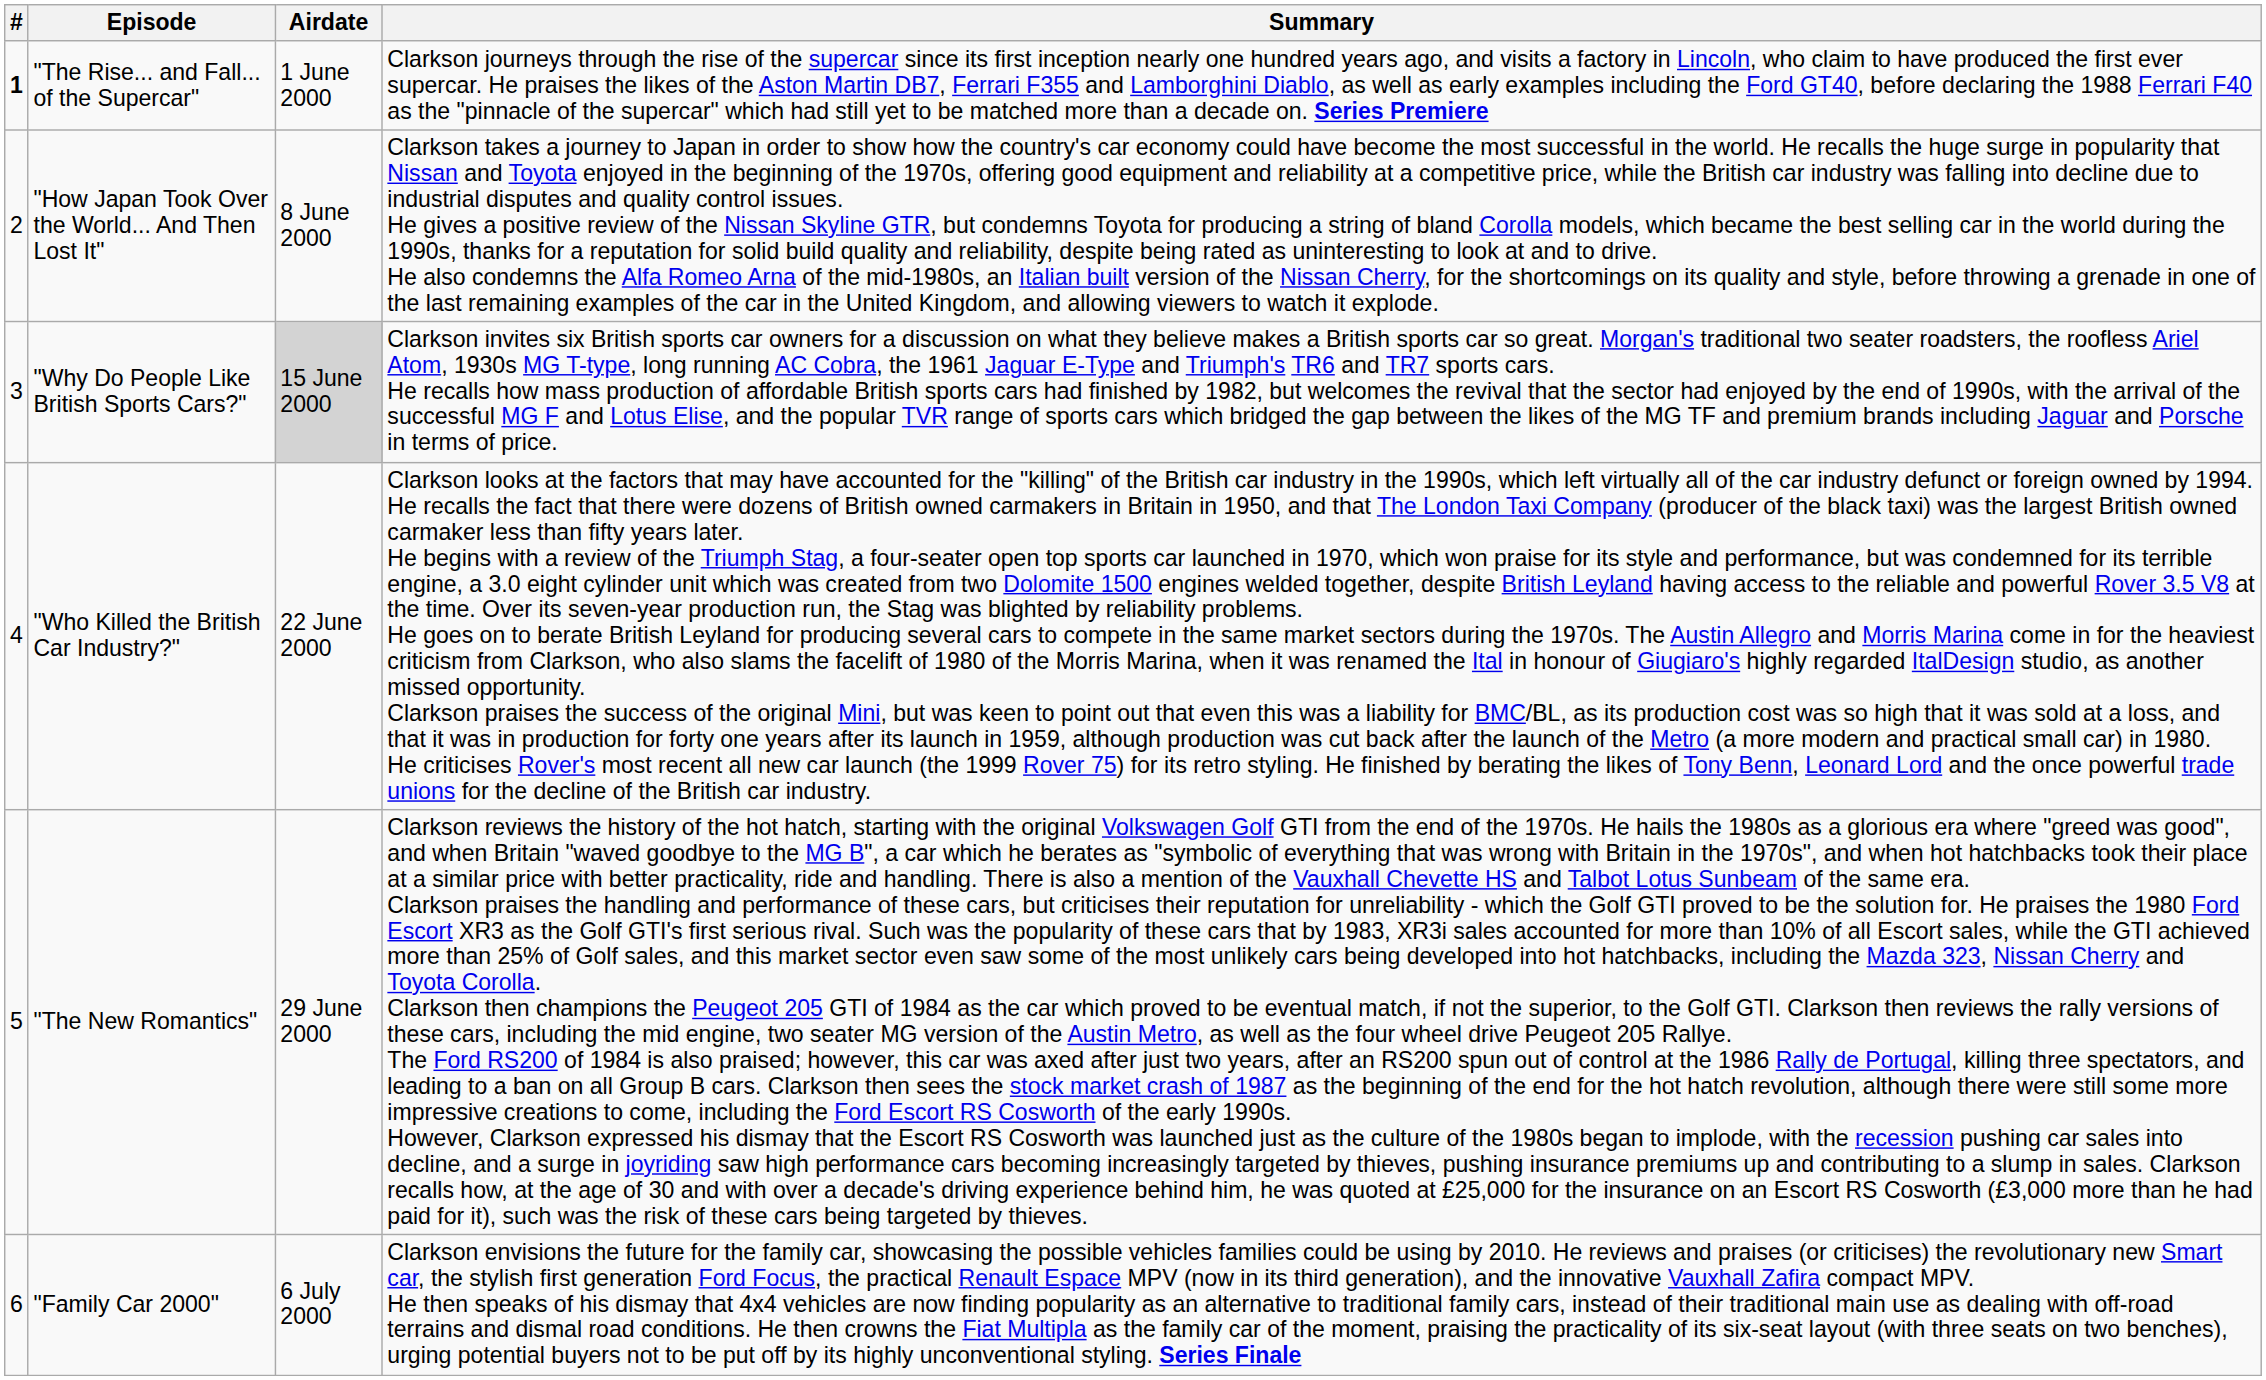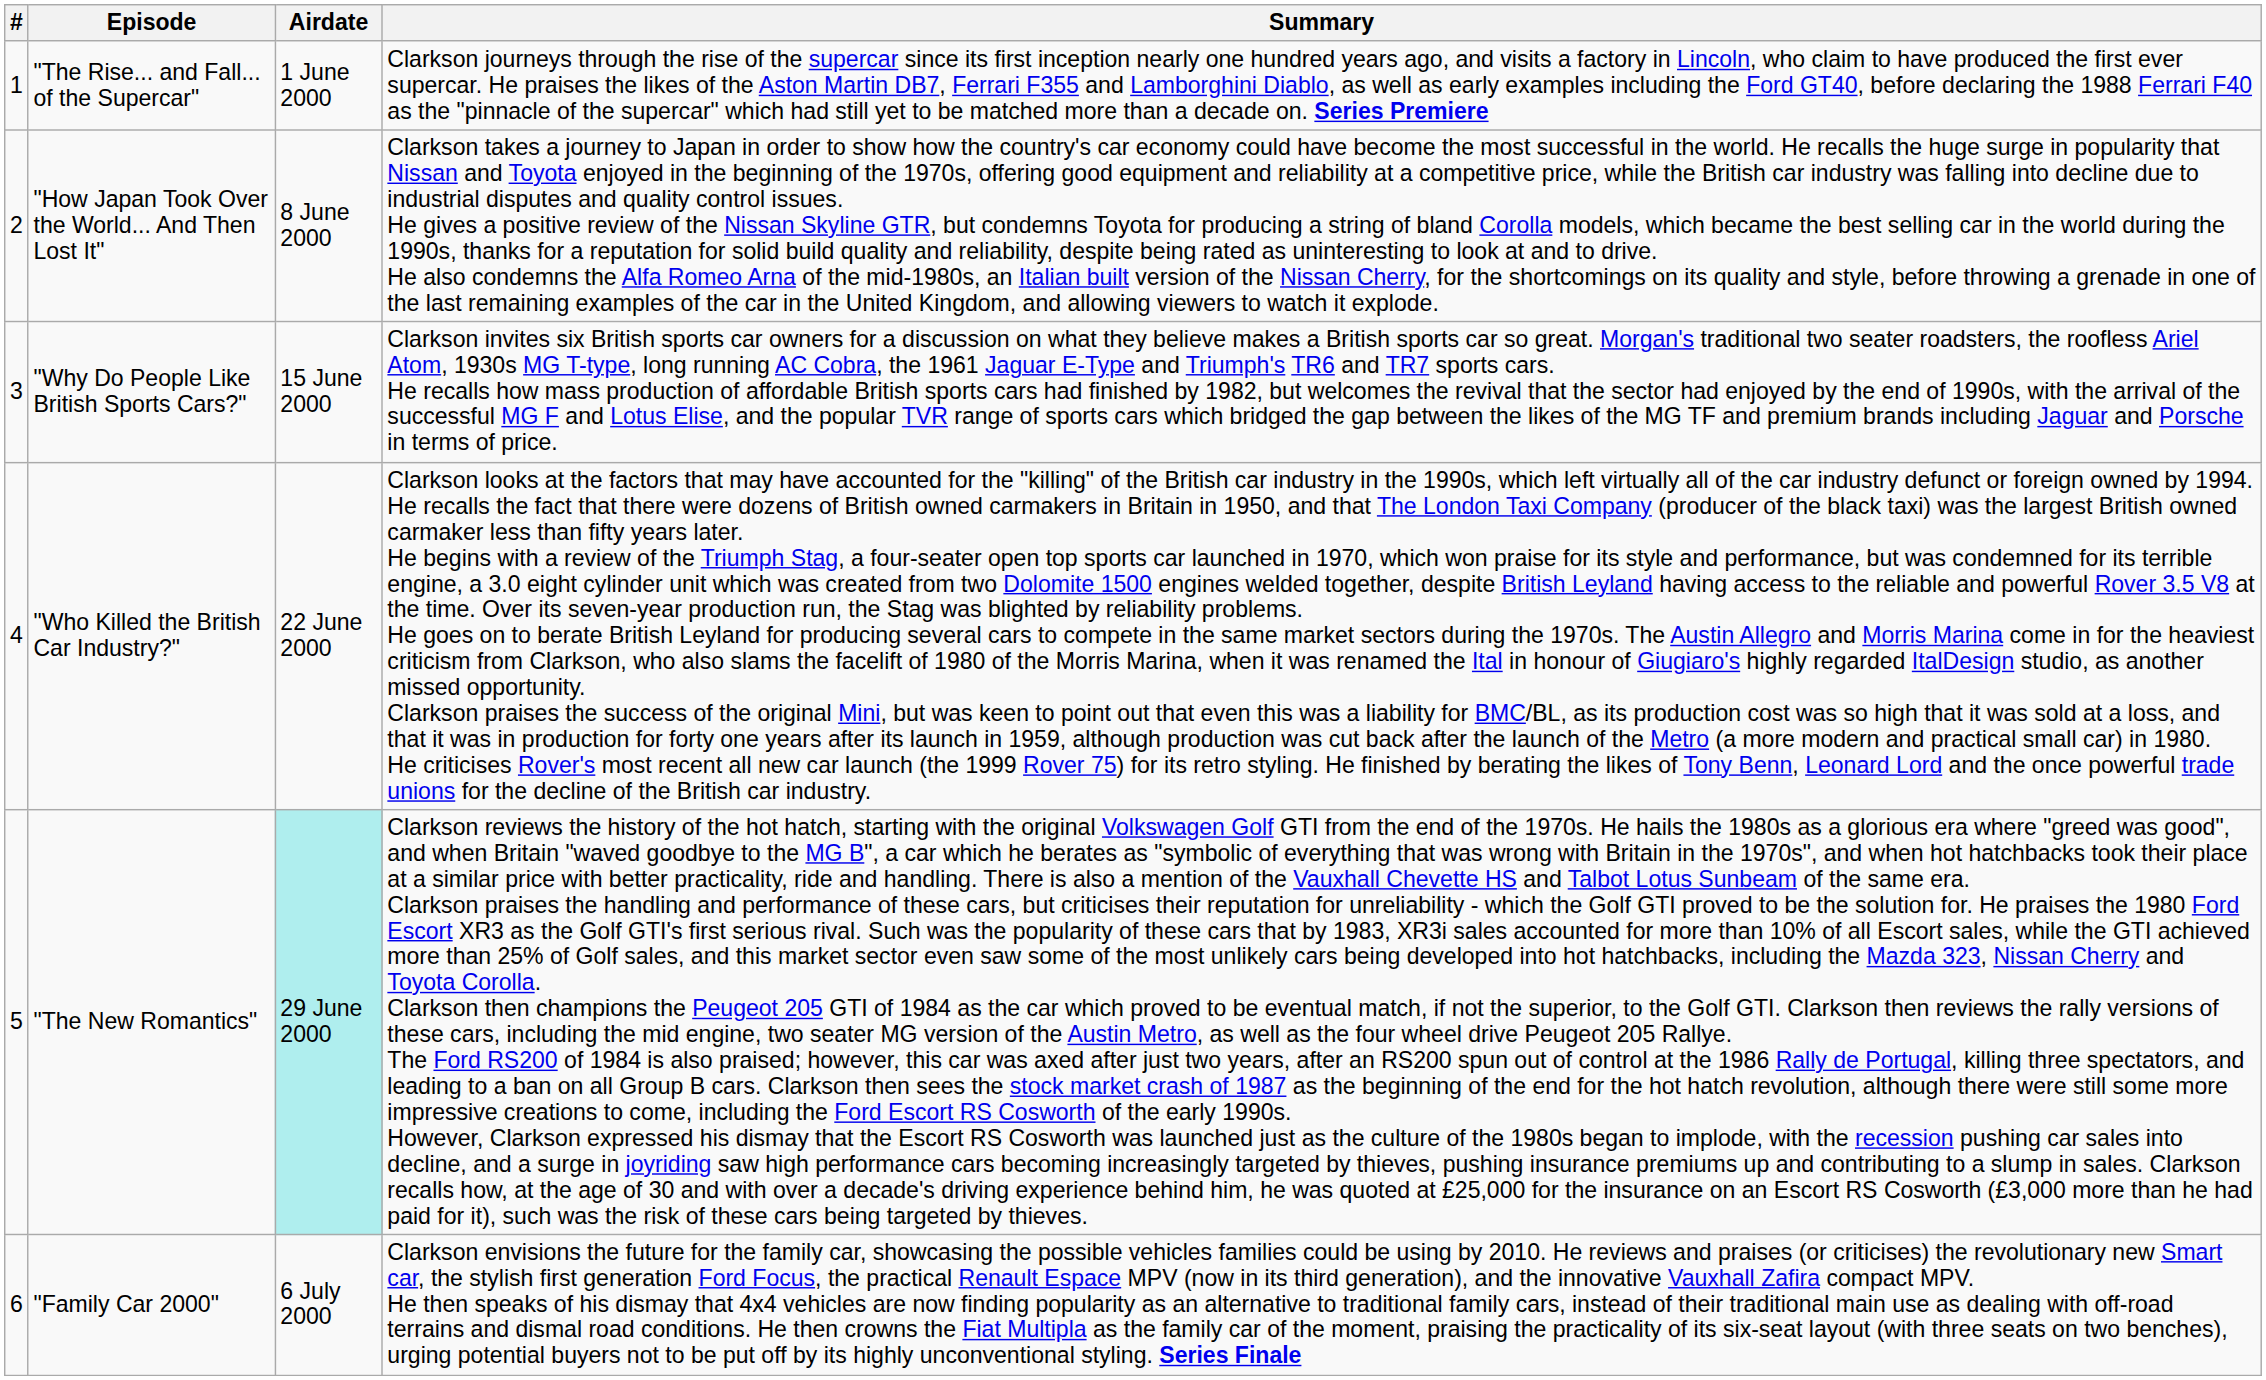(16, 85) bold -> (16, 85) normal
(321, 391) lightgrey background -> (321, 391) no background
(321, 1021) no background -> (321, 1021) paleturquoise background
